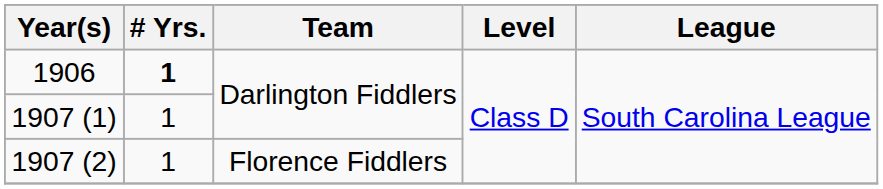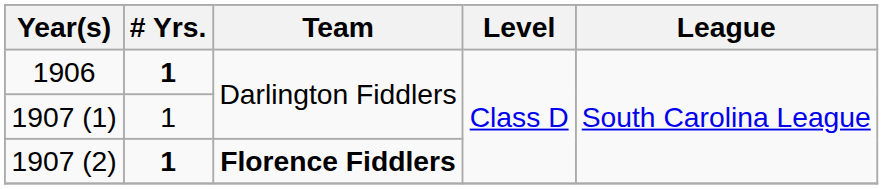(168, 162) normal -> (168, 162) bold
(338, 162) normal -> (338, 162) bold
